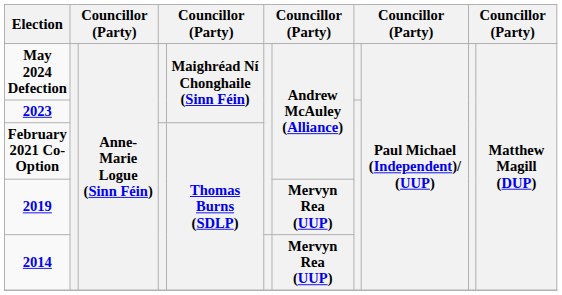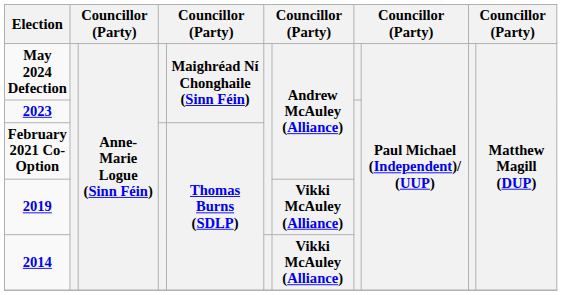(313, 206) Mervyn Rea (UUP) -> (313, 206) Vikki McAuley (Alliance)
(313, 262) Mervyn Rea (UUP) -> (313, 262) Vikki McAuley (Alliance)
